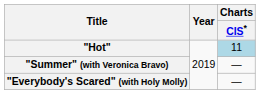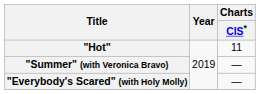(237, 48) lightblue background -> (237, 48) no background
